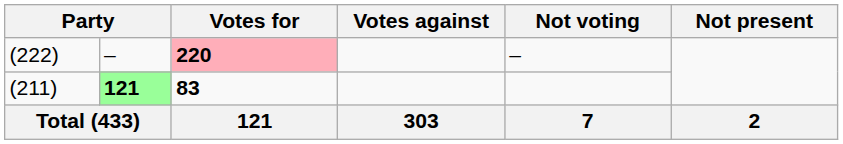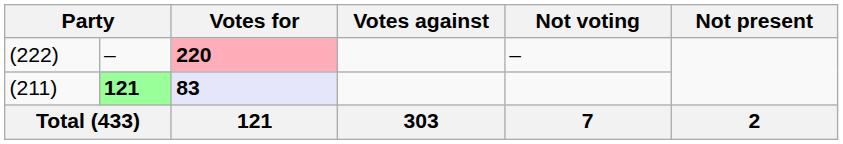(188, 88) no background -> (188, 88) lavender background
